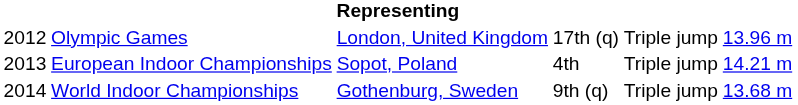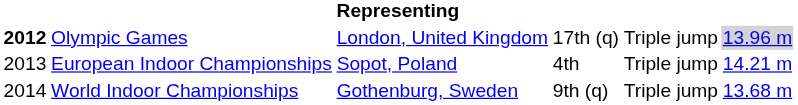(25, 37) normal -> (25, 37) bold
(758, 37) no background -> (758, 37) lightgrey background
